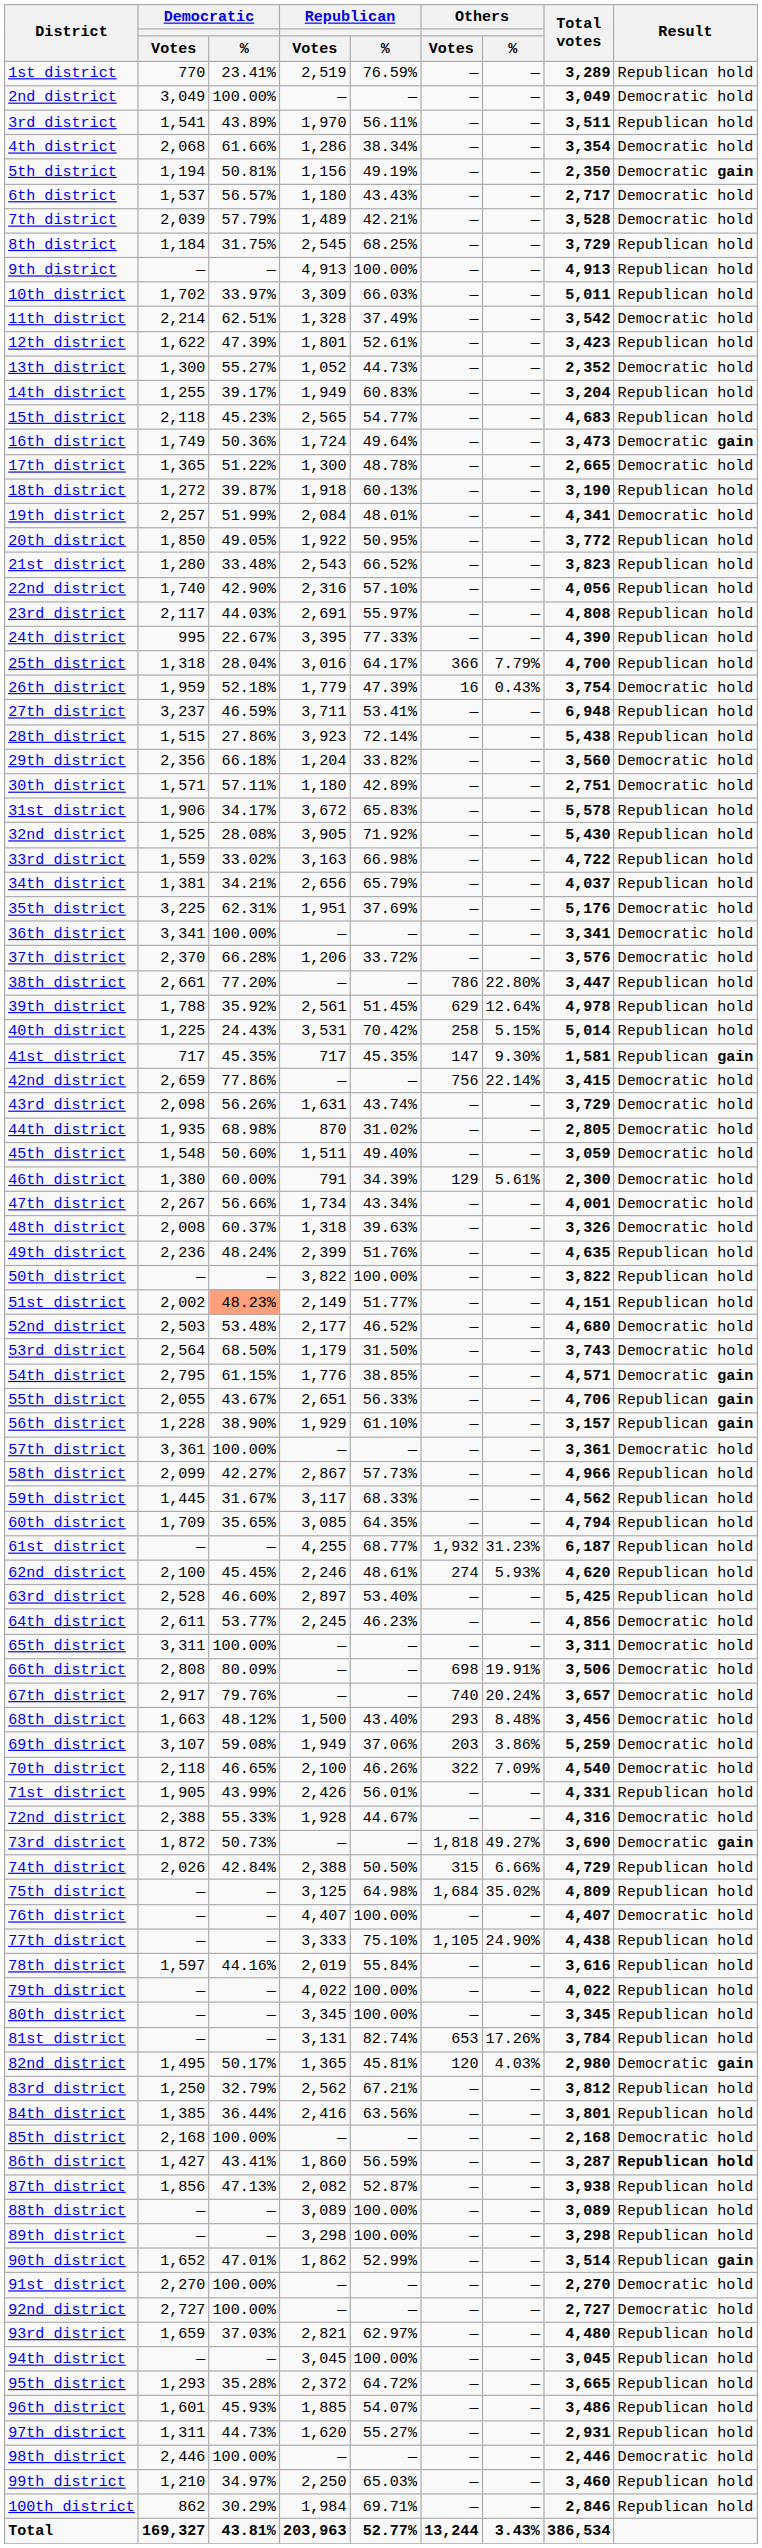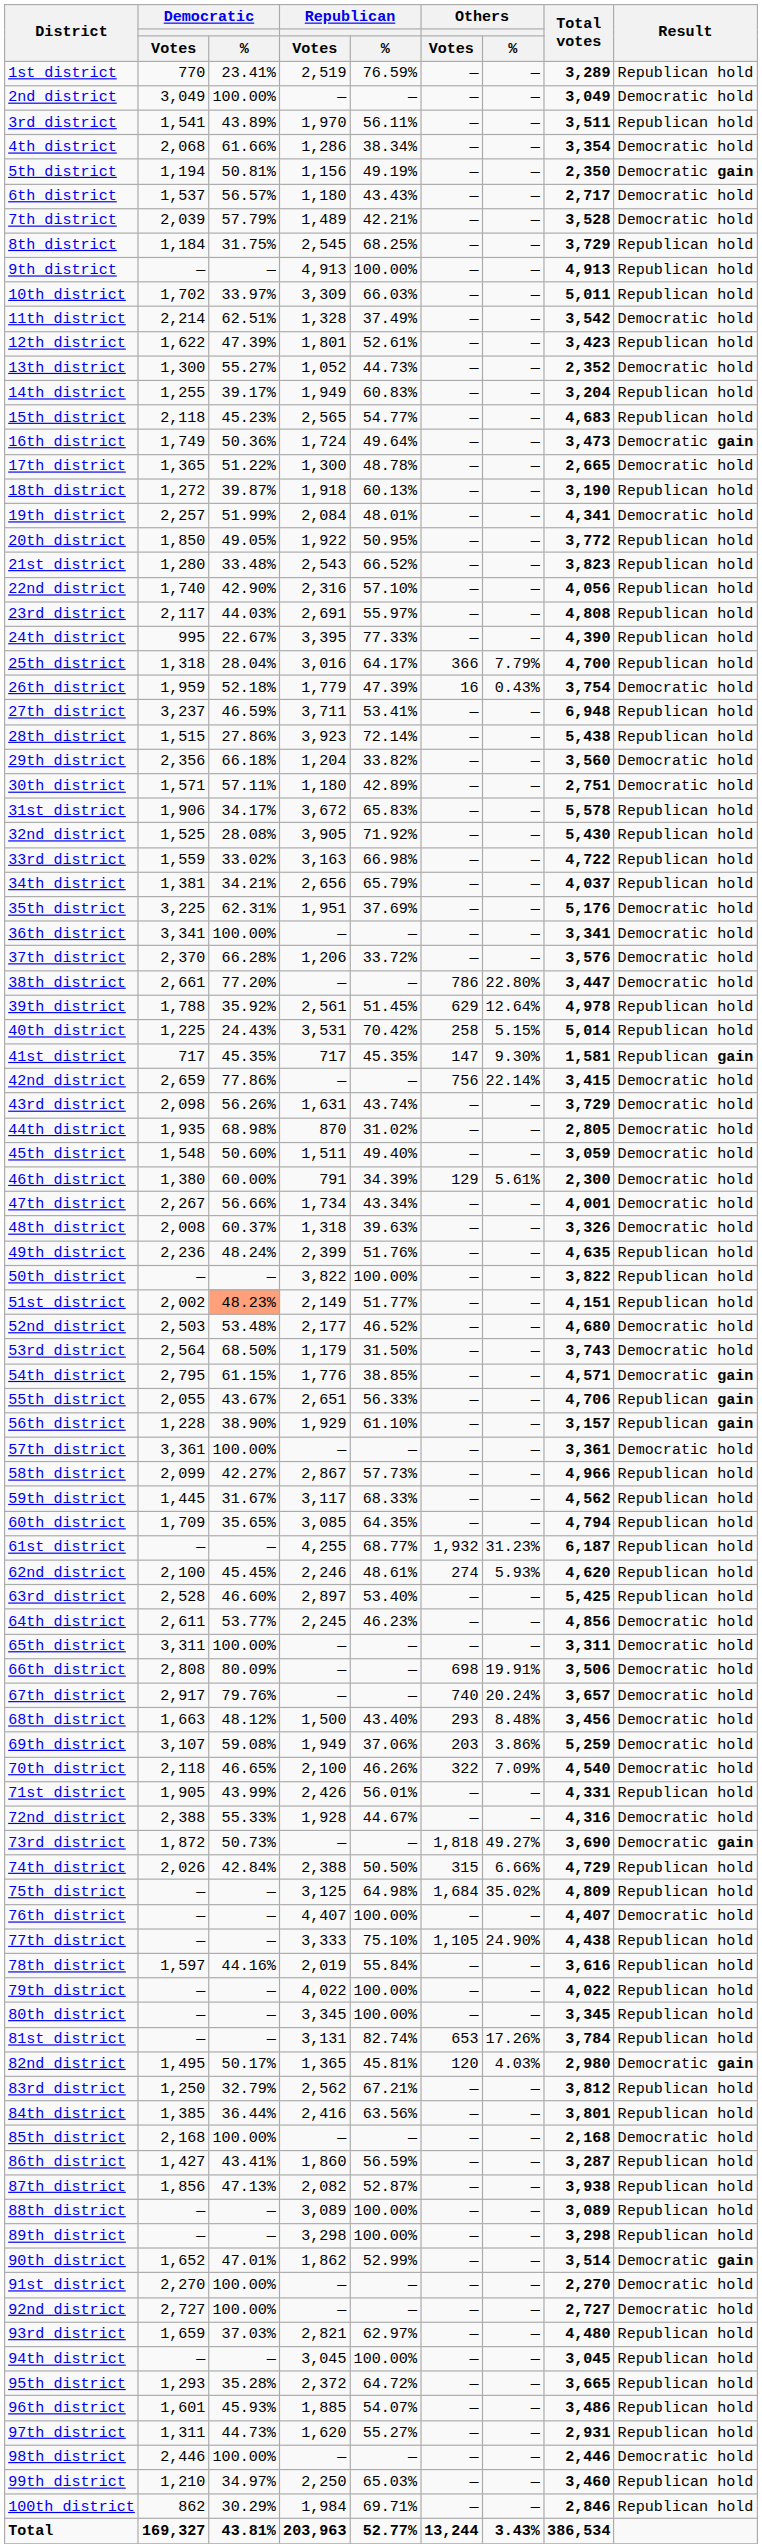(686, 983) Republican hold -> (686, 983) Democratic hold
(685, 2162) bold -> (686, 2162) normal
(686, 2261) Republican gain -> (686, 2261) Democratic gain
